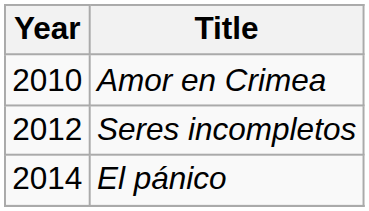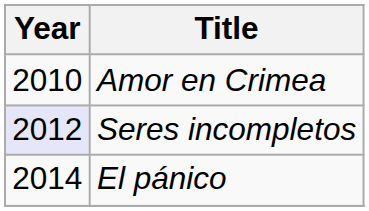(47, 129) no background -> (47, 129) lavender background
